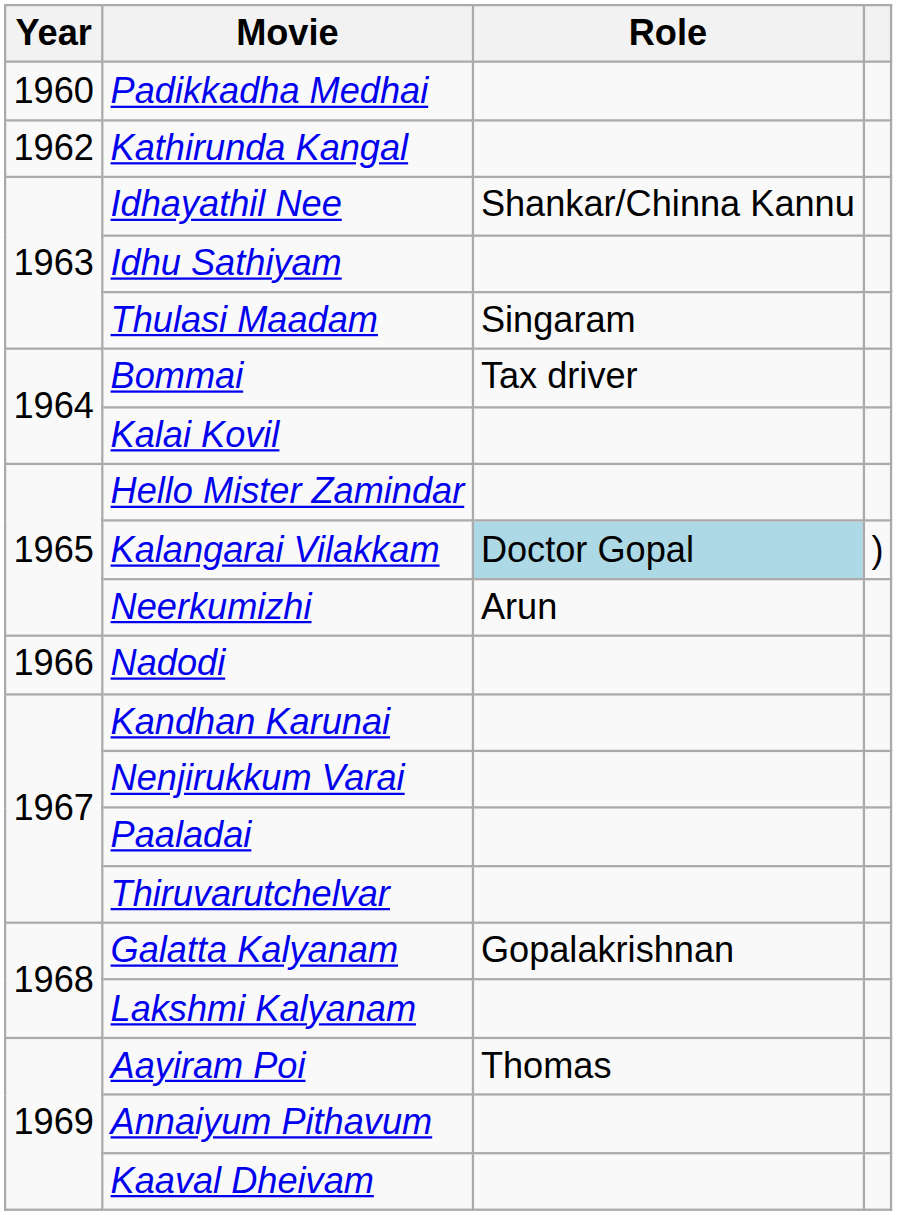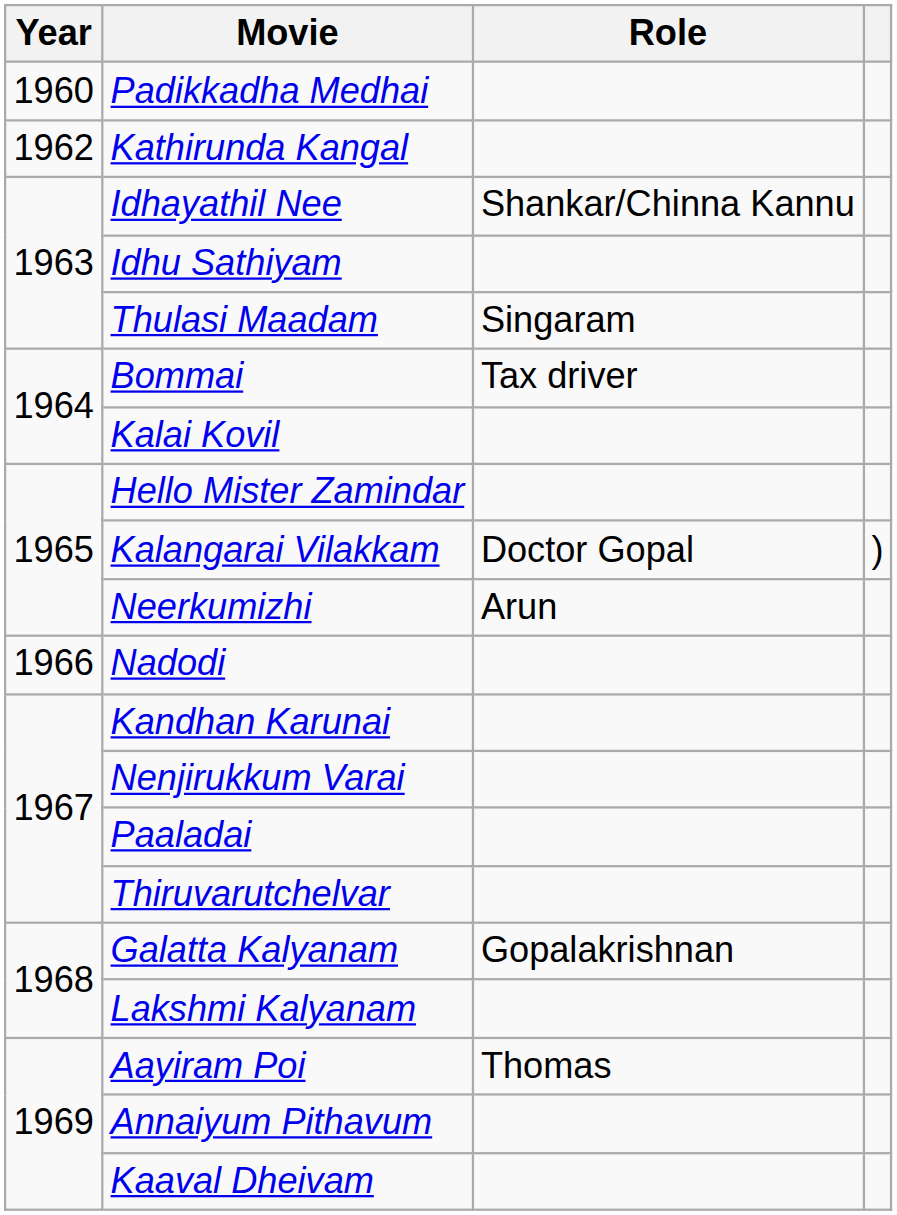(587, 549) lightblue background -> (587, 549) no background
